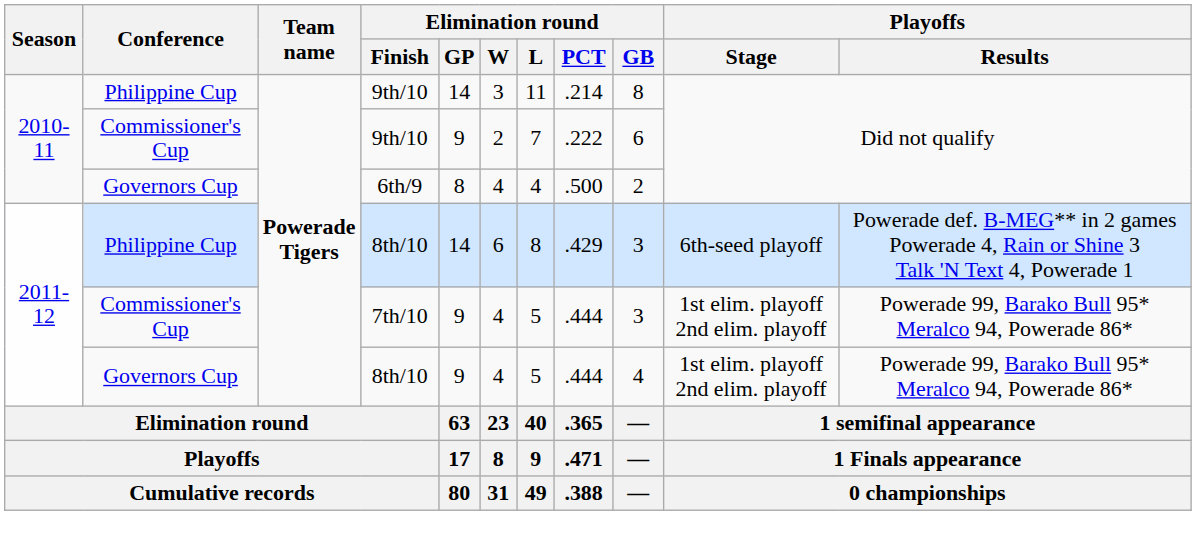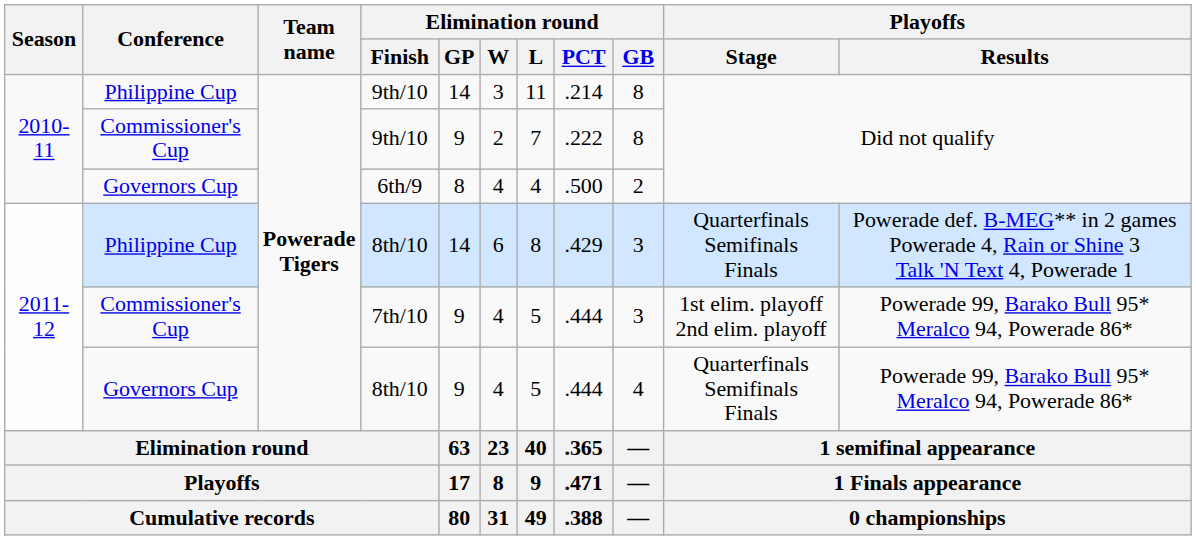(638, 138) 6 -> (638, 138) 8
(751, 245) 6th-seed playoff -> (751, 245) Quarterfinals Semifinals Finals
(751, 376) 1st elim. playoff 2nd elim. playoff -> (751, 388) Quarterfinals Semifinals Finals
